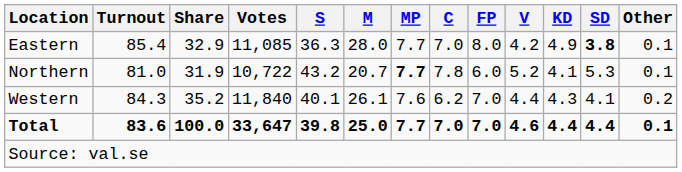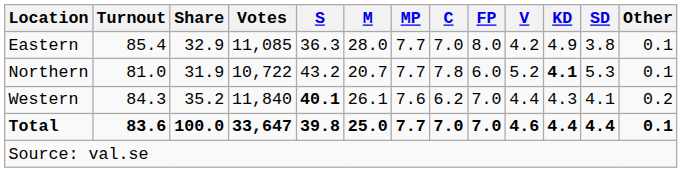(600, 45) bold -> (600, 45) normal
(411, 72) bold -> (411, 72) normal
(562, 72) normal -> (562, 72) bold
(320, 100) normal -> (320, 100) bold
